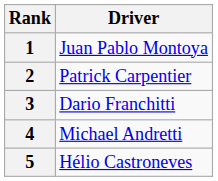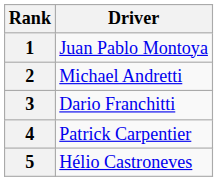(125, 76) Patrick Carpentier -> (121, 76) Michael Andretti
(121, 133) Michael Andretti -> (125, 133) Patrick Carpentier
